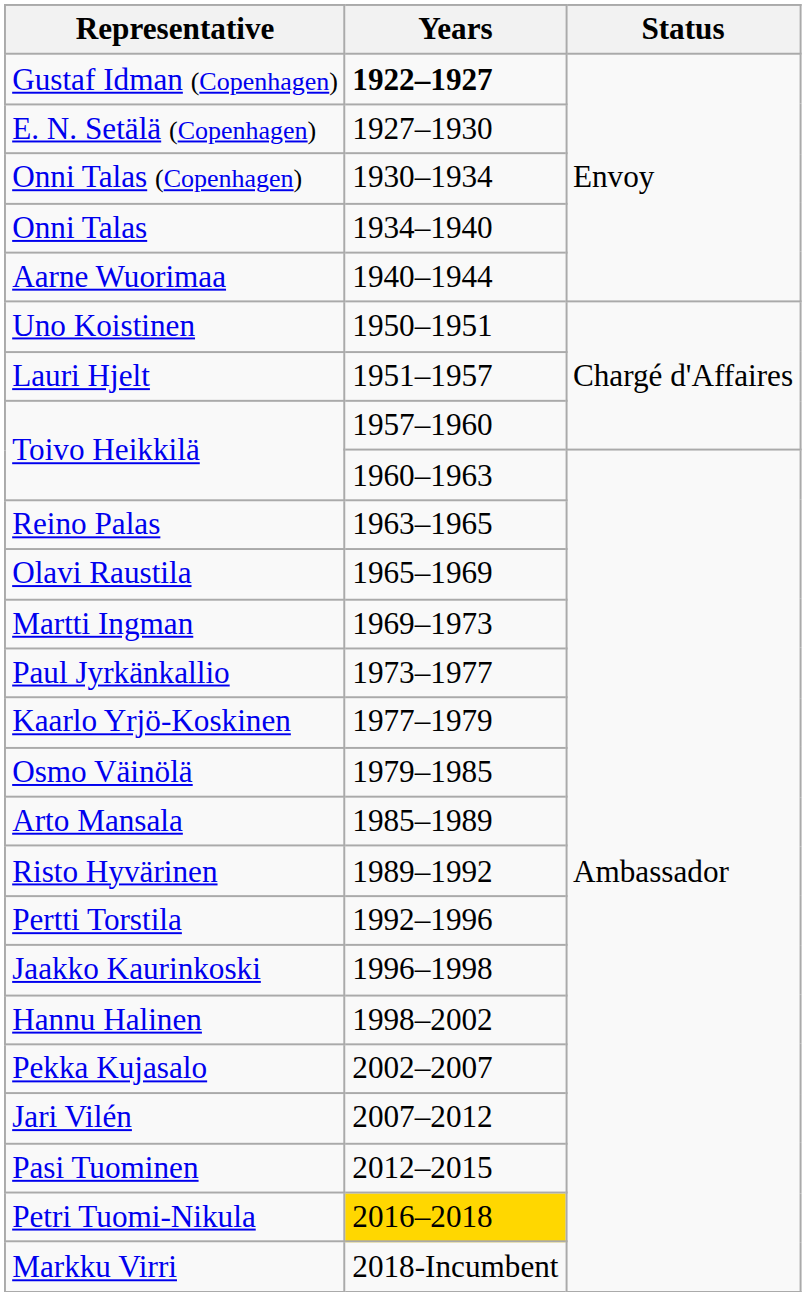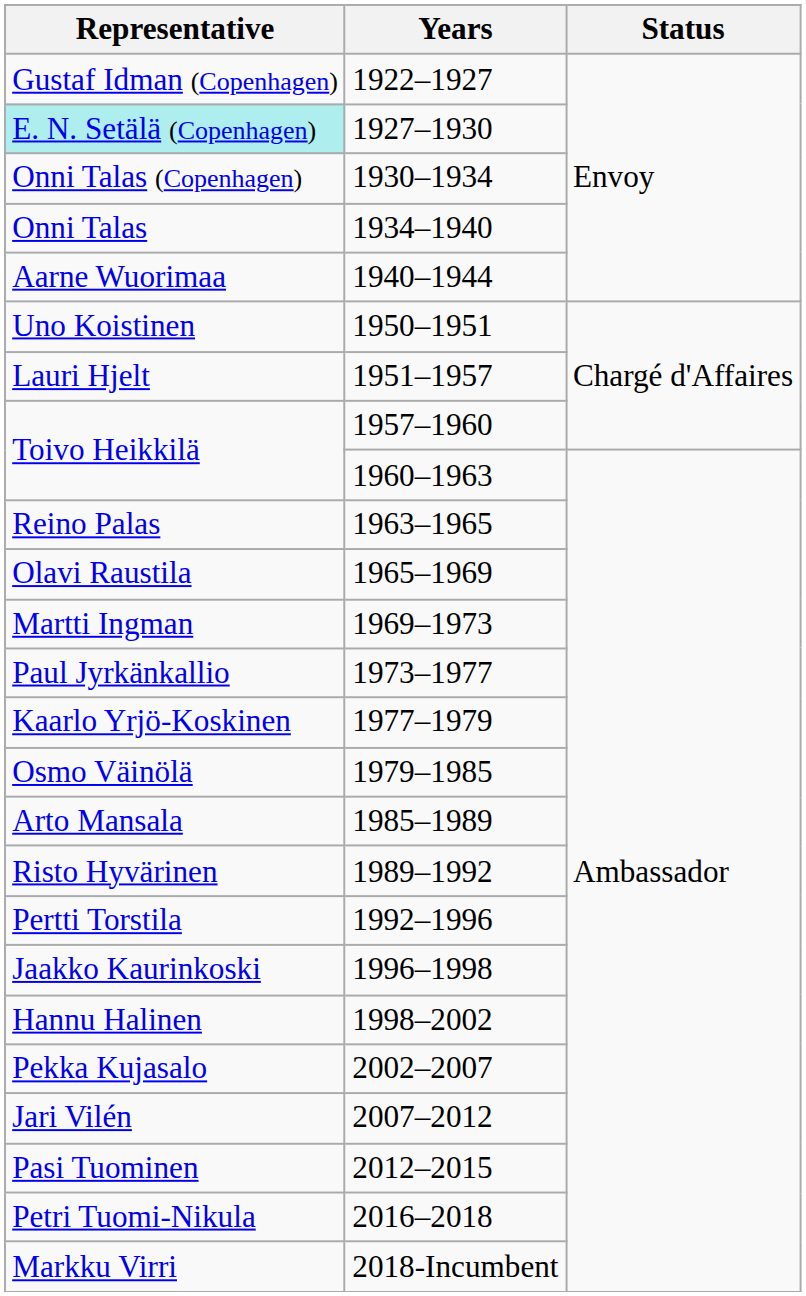(423, 78) bold -> (423, 78) normal
(164, 128) no background -> (164, 128) paleturquoise background
(423, 1216) gold background -> (423, 1216) no background
